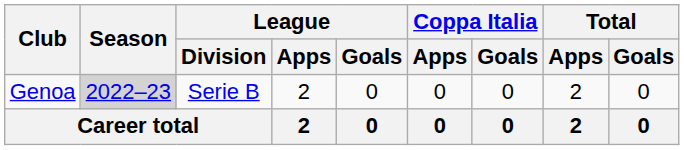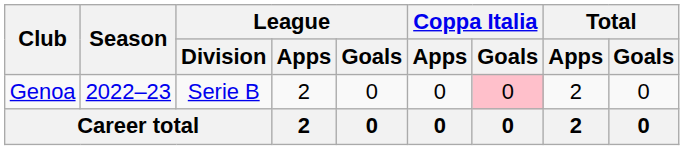(128, 91) lightgrey background -> (128, 91) no background
(508, 91) no background -> (508, 91) pink background
